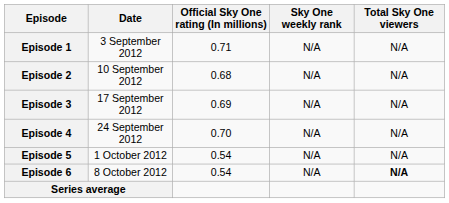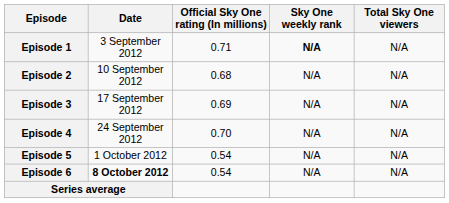(312, 47) normal -> (312, 47) bold
(130, 172) normal -> (130, 172) bold
(399, 172) bold -> (399, 172) normal
